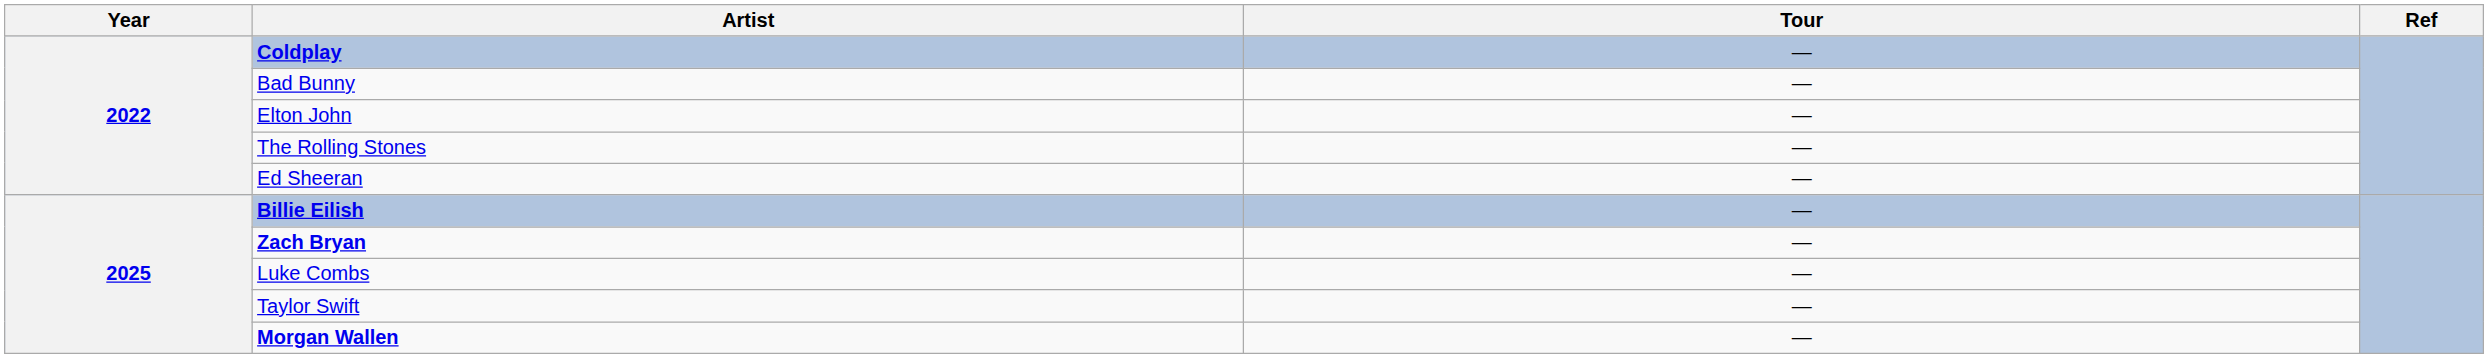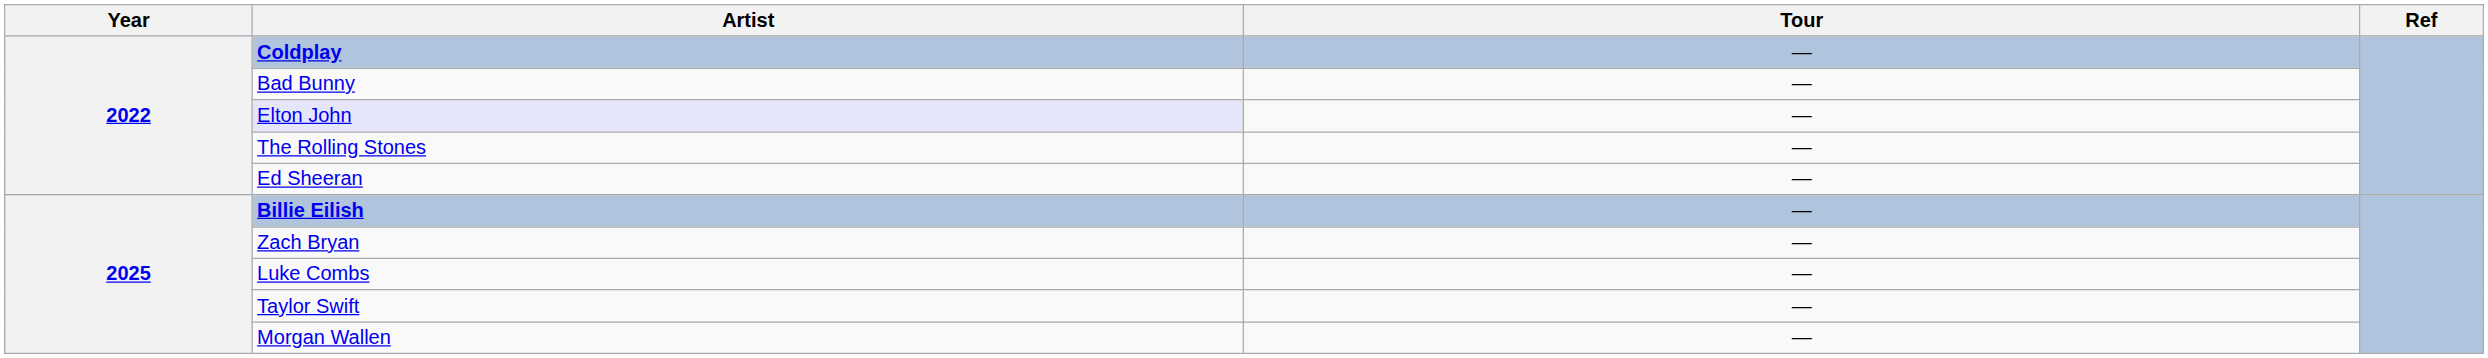(304, 115) no background -> (304, 115) lavender background
(312, 242) bold -> (308, 242) normal
(328, 337) bold -> (324, 337) normal
